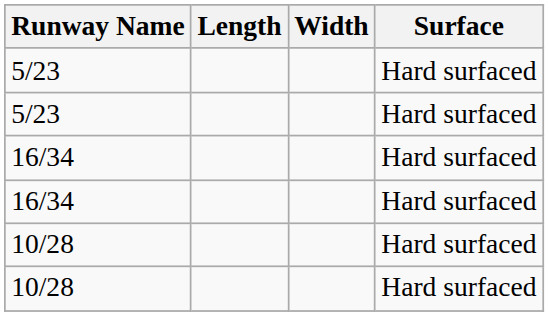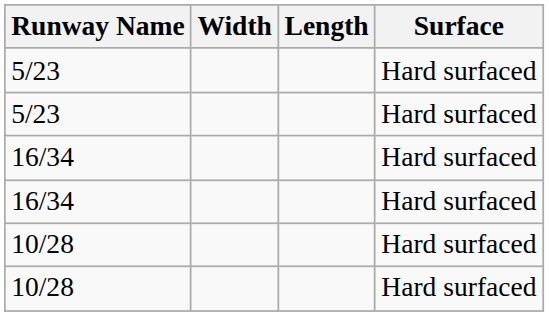columns swapped: (239, 26) <-> (331, 26)
